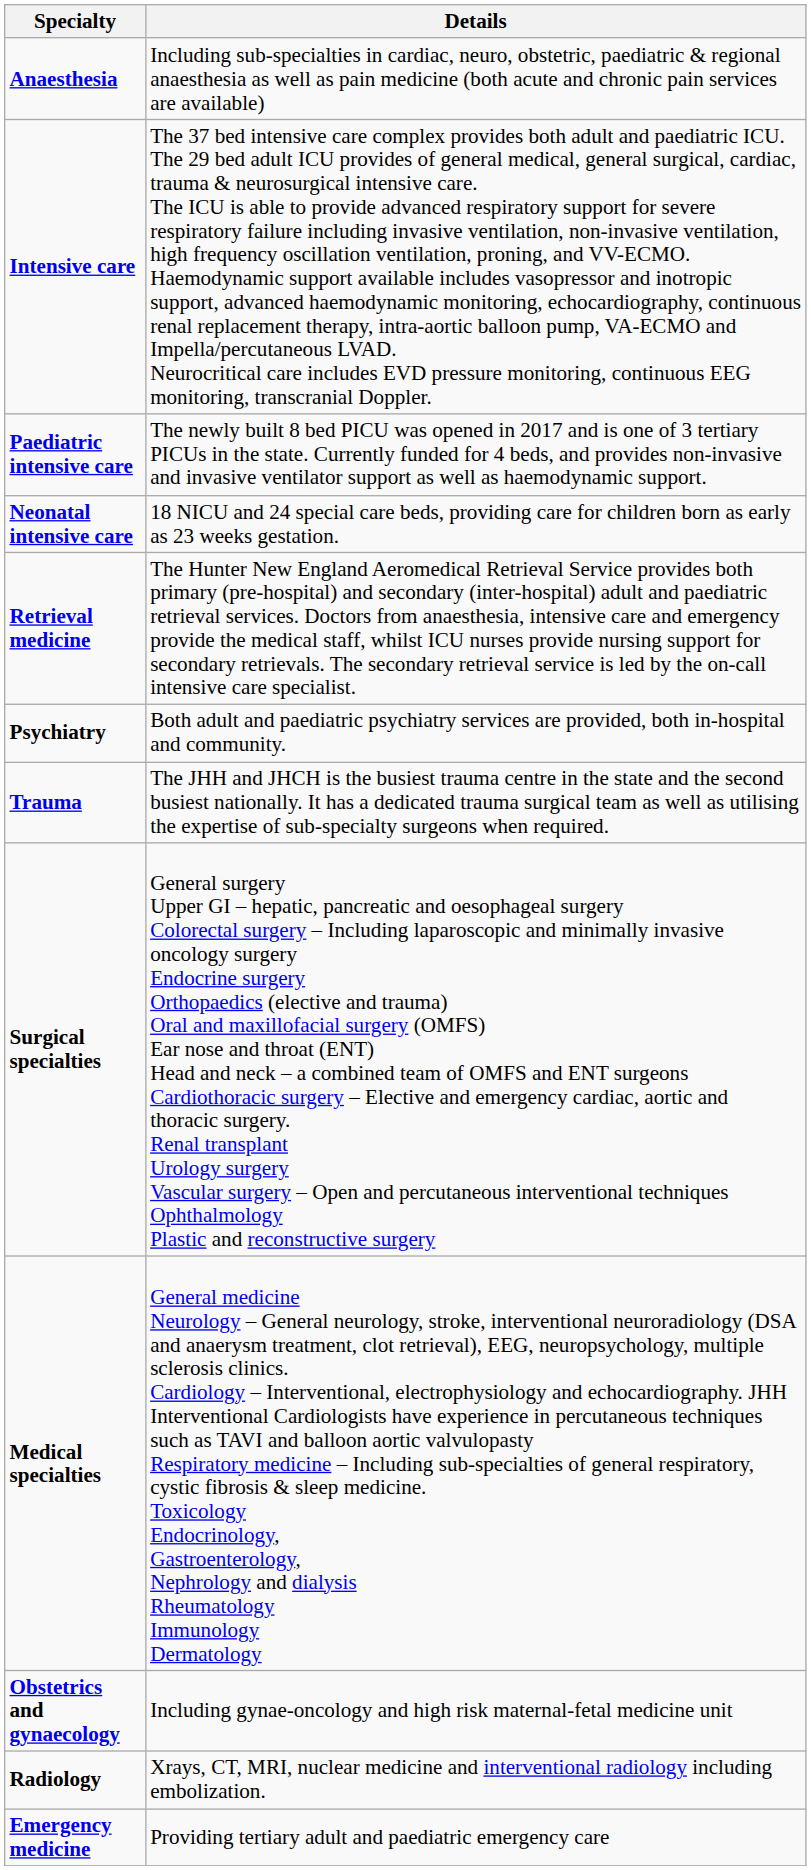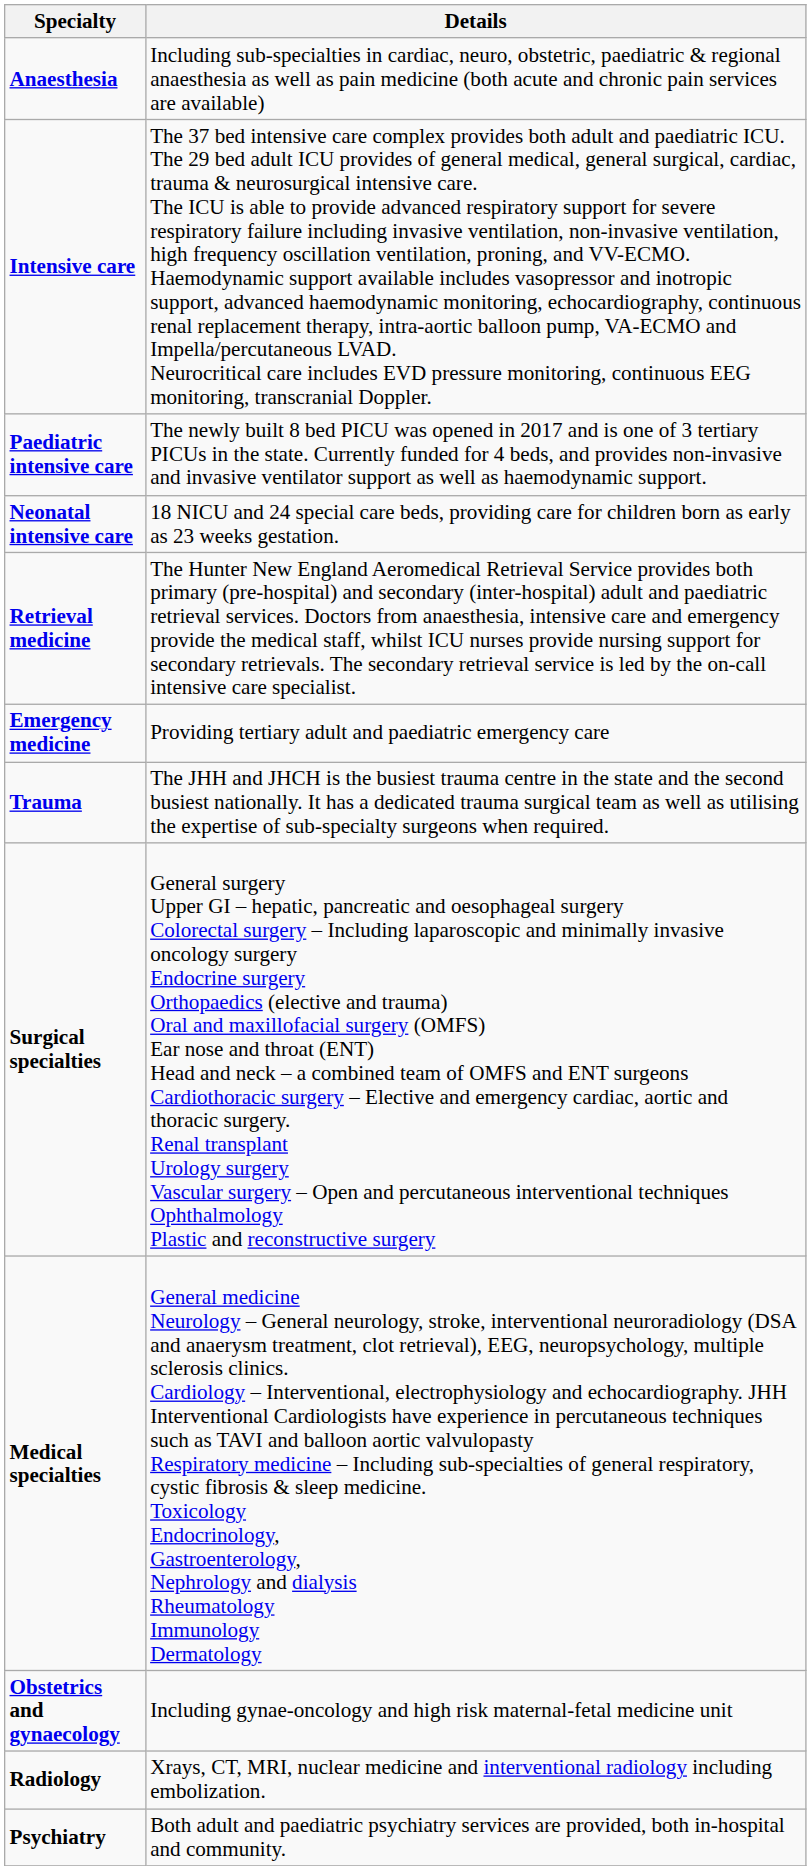rows swapped: (61, 1836) <-> (58, 733)
